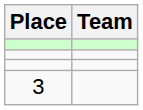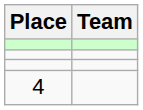(38, 86) 3 -> (38, 86) 4
